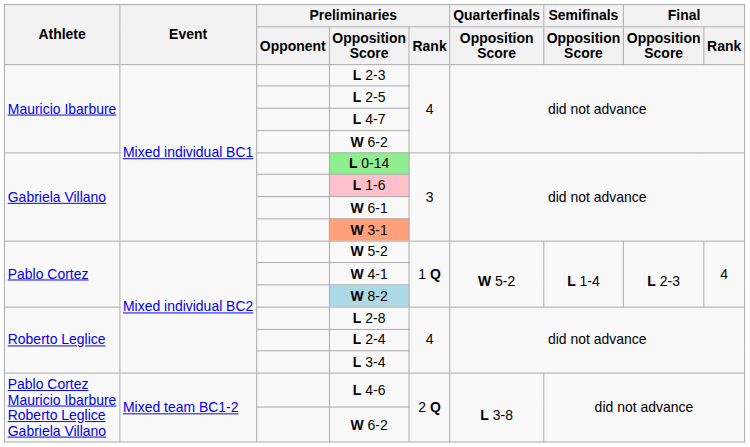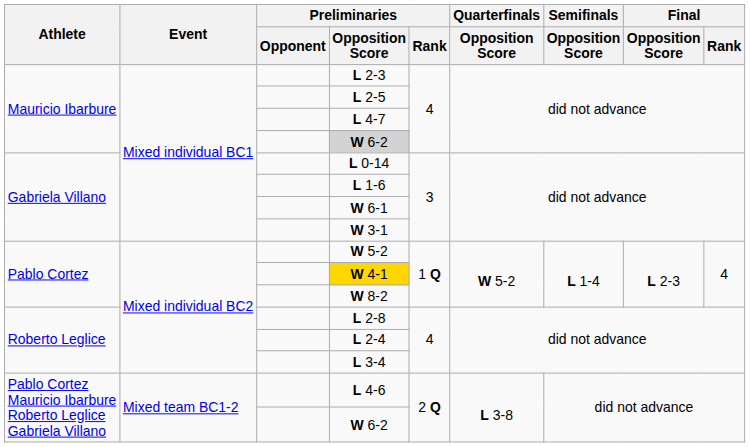(369, 142) no background -> (369, 142) lightgrey background
(369, 164) lightgreen background -> (369, 164) no background
(369, 186) pink background -> (369, 186) no background
(369, 230) lightsalmon background -> (369, 230) no background
(369, 274) no background -> (369, 274) gold background
(369, 296) lightblue background -> (369, 296) no background
